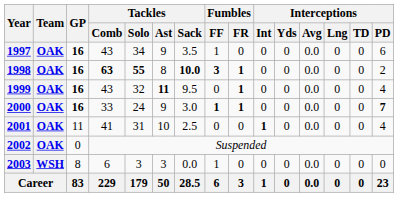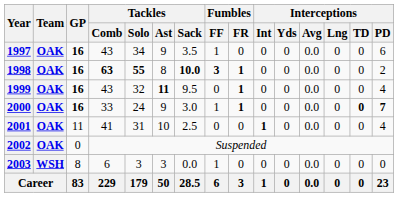(216, 107) bold -> (216, 107) normal
(361, 107) normal -> (361, 107) bold
